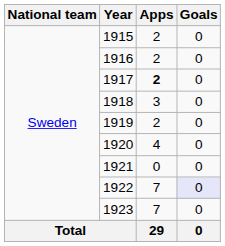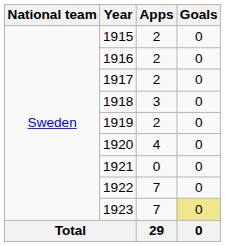(157, 79) bold -> (157, 79) normal
(199, 187) lavender background -> (199, 187) no background
(199, 209) no background -> (199, 209) khaki background
